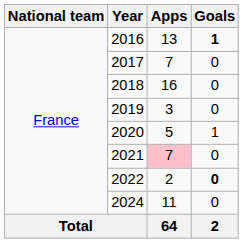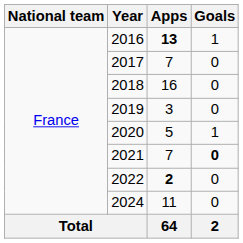(169, 39) normal -> (169, 39) bold
(215, 39) bold -> (215, 39) normal
(169, 156) pink background -> (169, 156) no background
(215, 156) normal -> (215, 156) bold
(169, 179) normal -> (169, 179) bold
(215, 179) bold -> (215, 179) normal
